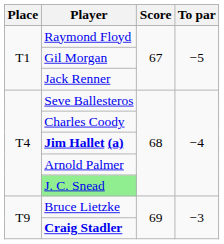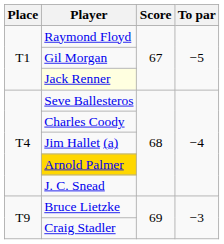(77, 79) no background -> (77, 79) lightyellow background
(84, 143) bold -> (81, 143) normal
(84, 164) no background -> (84, 164) gold background
(75, 185) lightgreen background -> (75, 185) no background
(83, 228) bold -> (80, 228) normal
